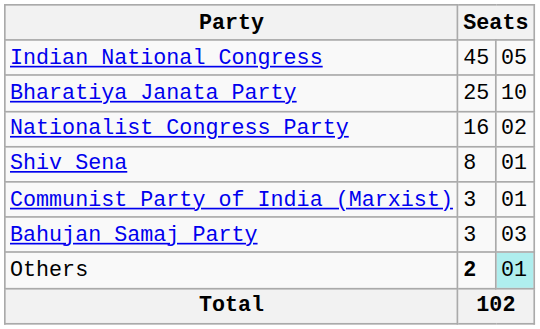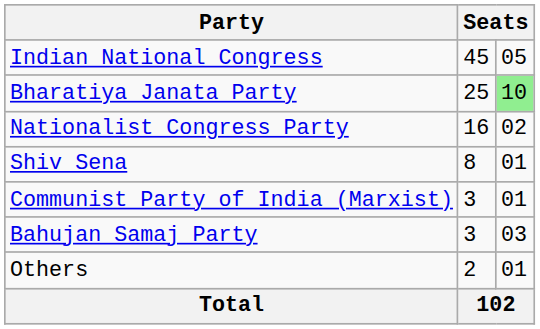(514, 93) no background -> (514, 93) lightgreen background
(470, 270) bold -> (470, 270) normal
(514, 270) paleturquoise background -> (514, 270) no background
